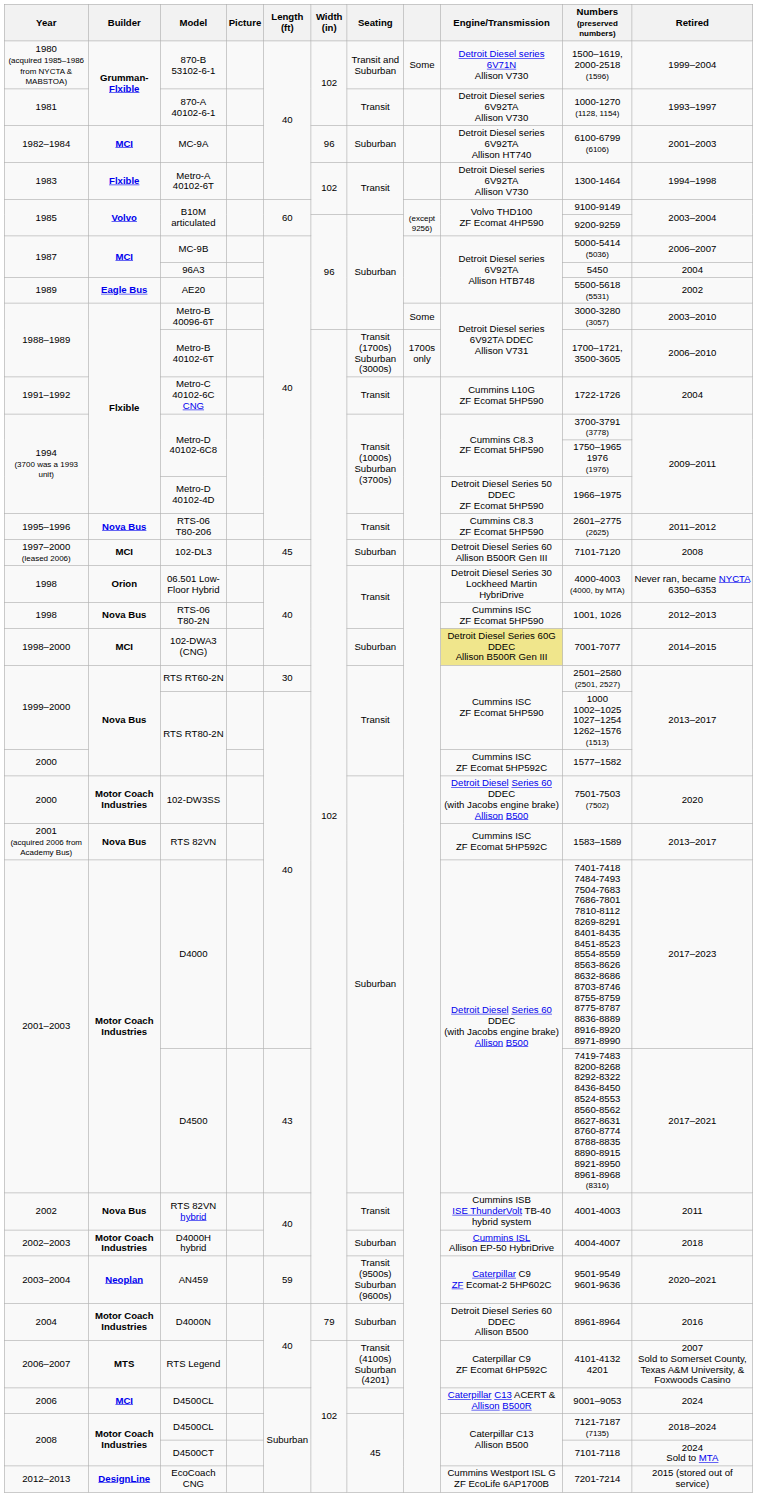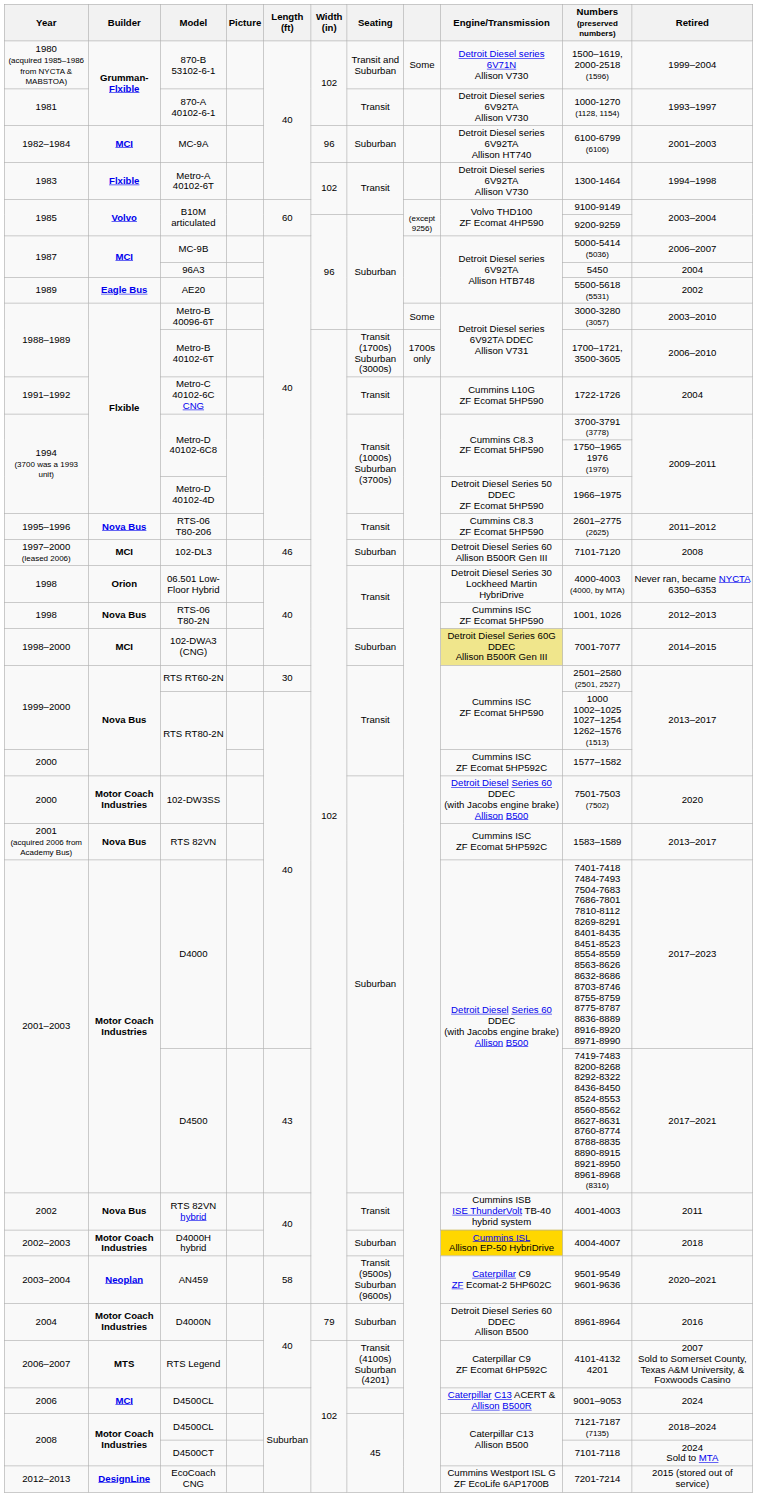(287, 552) 45 -> (287, 552) 46
(502, 1243) no background -> (502, 1243) gold background
(287, 1279) 59 -> (287, 1279) 58
